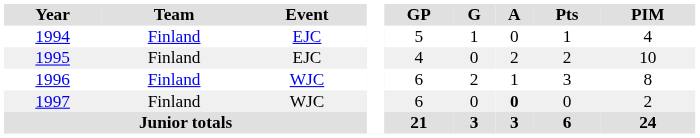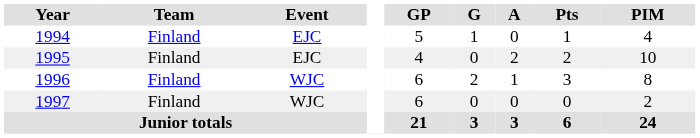(514, 101) bold -> (514, 101) normal
